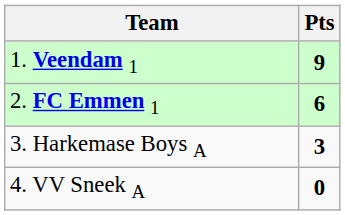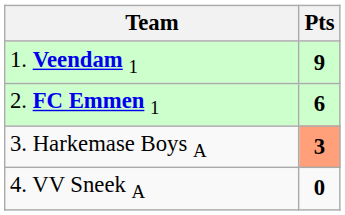(320, 146) no background -> (320, 146) lightsalmon background
